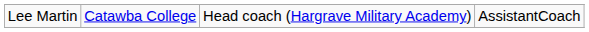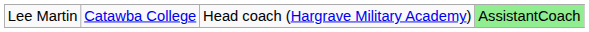(529, 16) no background -> (529, 16) lightgreen background
